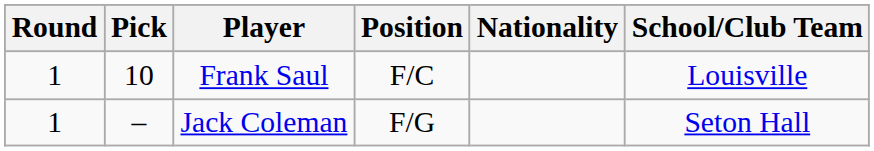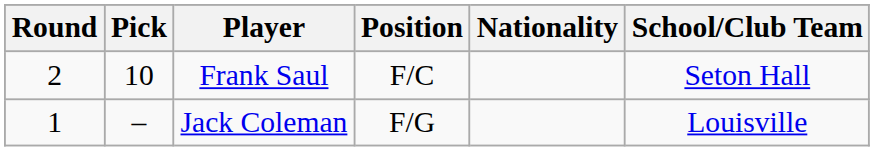(55, 74) 1 -> (55, 74) 2
(747, 74) Louisville -> (747, 74) Seton Hall
(747, 121) Seton Hall -> (747, 121) Louisville
